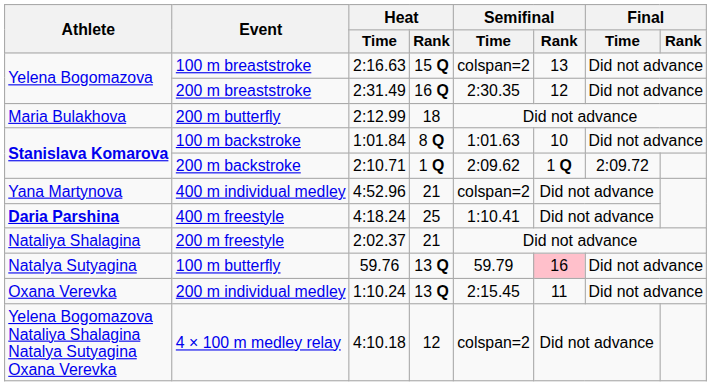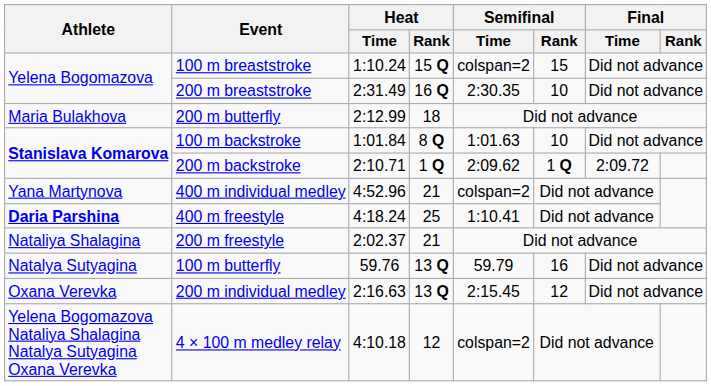(379, 66) 2:16.63 -> (379, 66) 1:10.24
(559, 66) 13 -> (559, 66) 15
(559, 91) 12 -> (559, 91) 10
(559, 266) pink background -> (559, 266) no background
(379, 291) 1:10.24 -> (379, 291) 2:16.63
(559, 291) 11 -> (559, 291) 12
